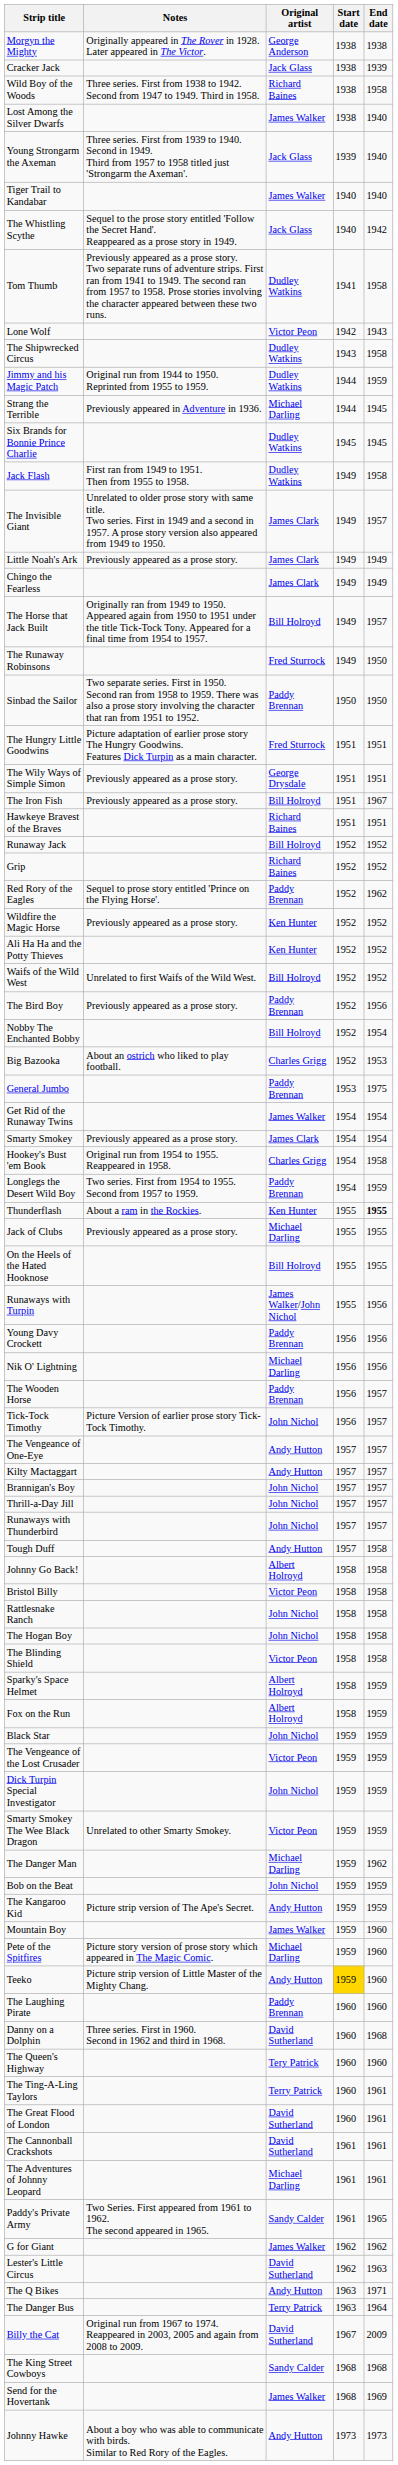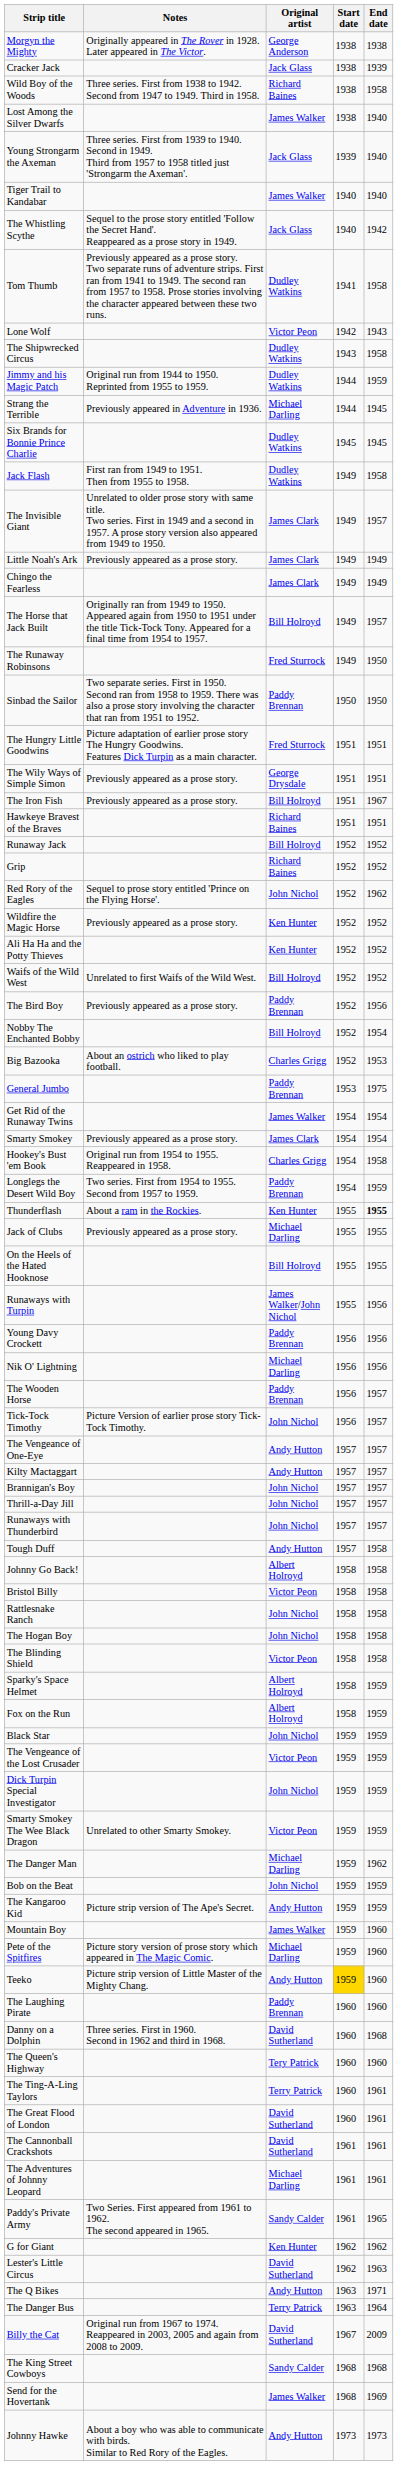(286, 894) Paddy Brennan -> (293, 894) John Nichol
(297, 2247) James Walker -> (293, 2247) Ken Hunter
